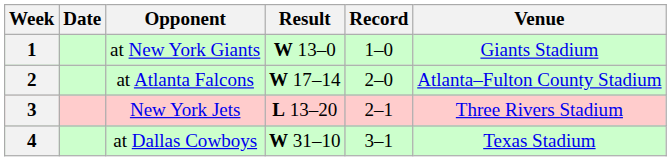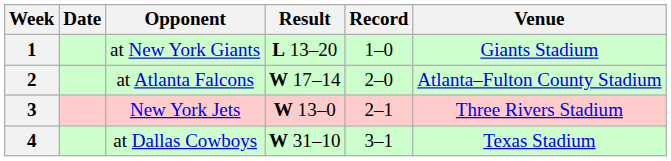(305, 49) W 13–0 -> (305, 49) L 13–20
(305, 110) L 13–20 -> (305, 110) W 13–0
